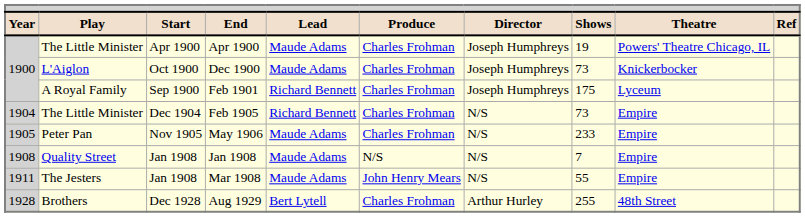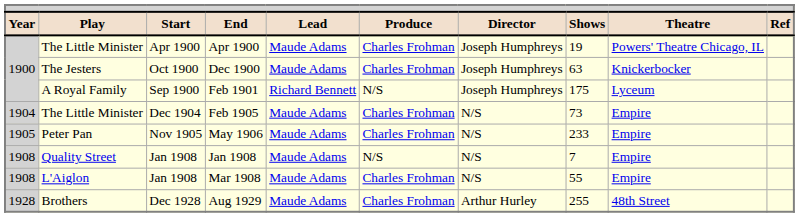(65, 68) L'Aiglon -> (71, 68) The Jesters
(582, 68) 73 -> (576, 68) 63
(409, 90) Charles Frohman -> (373, 90) N/S
(313, 112) Richard Bennett -> (308, 112) Maude Adams
(22, 178) 1911 -> (22, 178) 1908
(71, 178) The Jesters -> (65, 178) L'Aiglon
(412, 178) John Henry Mears -> (409, 178) Charles Frohman
(298, 200) Bert Lytell -> (308, 200) Maude Adams
